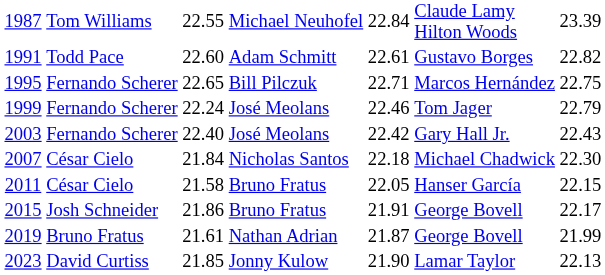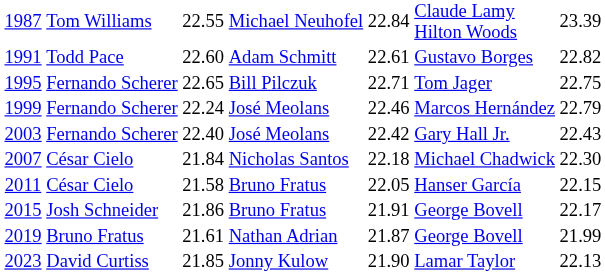(485, 82) Marcos Hernández -> (453, 82) Tom Jager
(453, 108) Tom Jager -> (485, 108) Marcos Hernández
